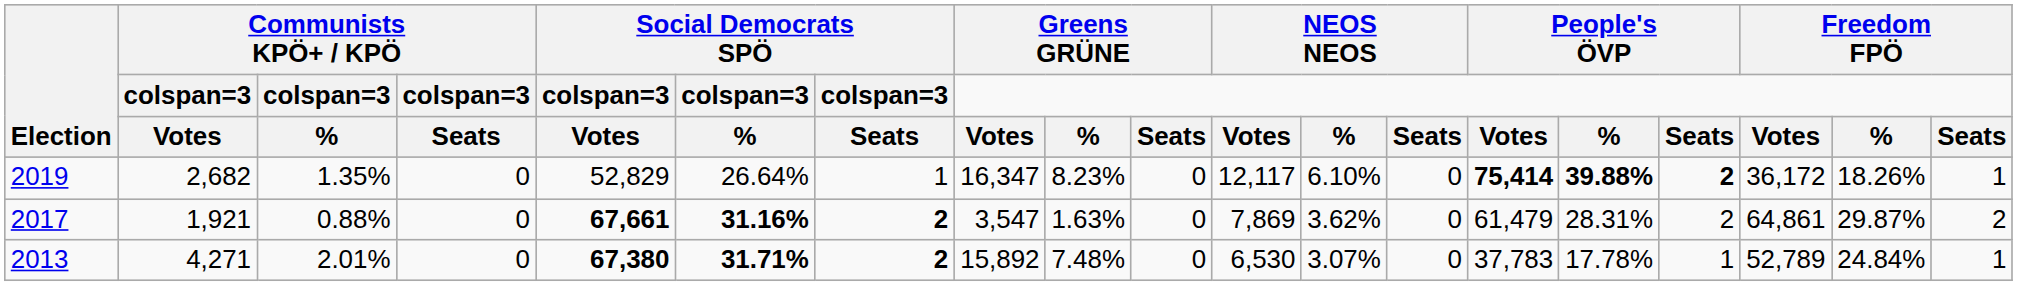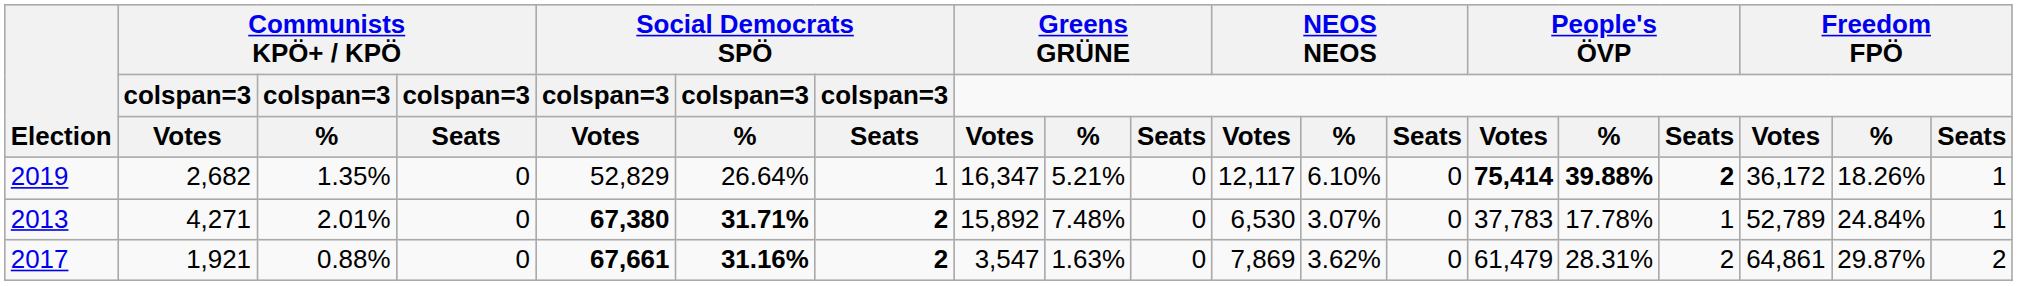(1088, 177) 8.23% -> (1088, 177) 5.21%
rows swapped: (40, 218) <-> (40, 259)
